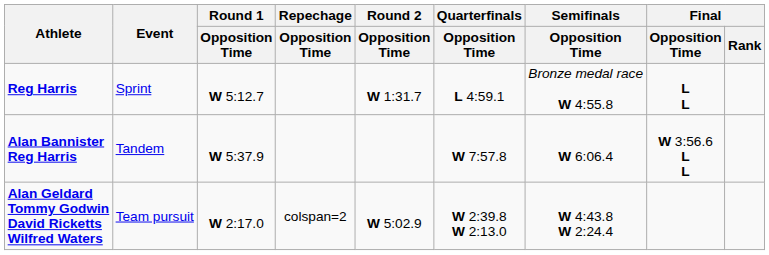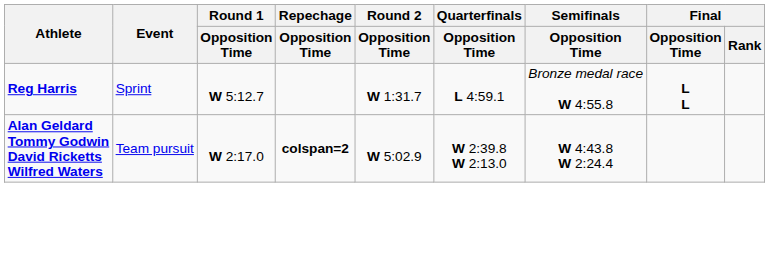- row: (56, 149)
(315, 216) normal -> (315, 149) bold
